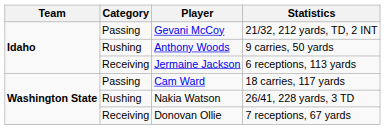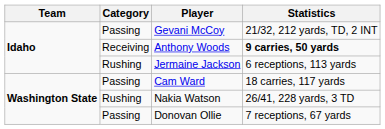(122, 47) Rushing -> (126, 47) Receiving
(290, 47) normal -> (292, 47) bold
(126, 64) Receiving -> (122, 64) Rushing
(126, 115) Receiving -> (121, 115) Passing
